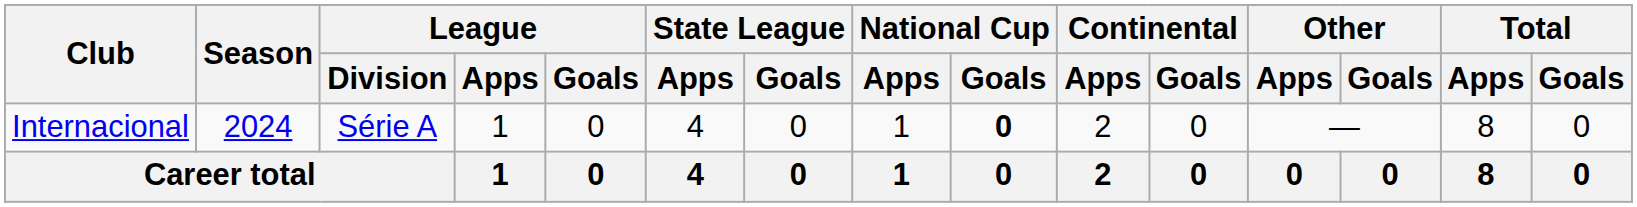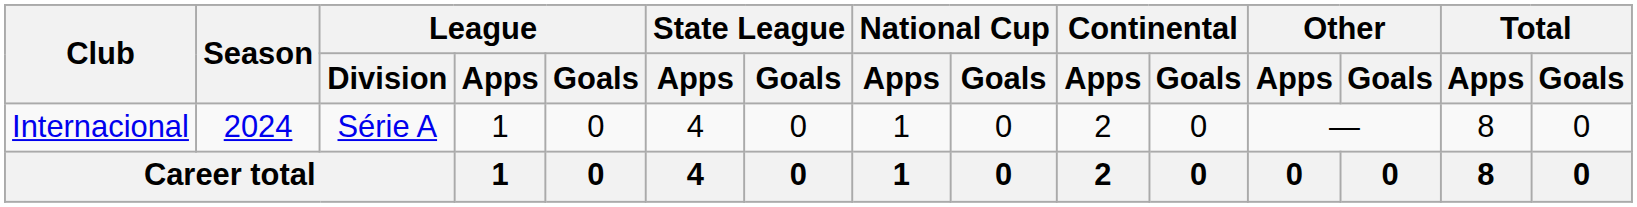(1004, 126) bold -> (1004, 126) normal
